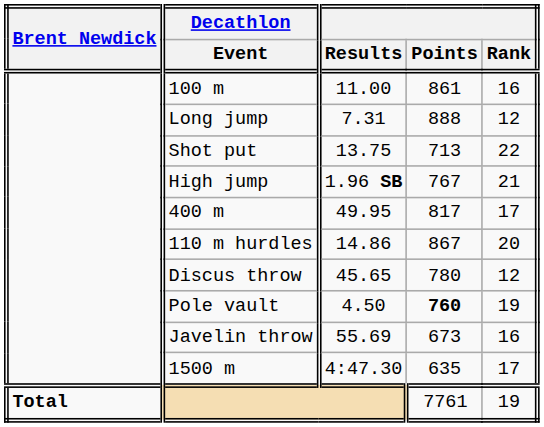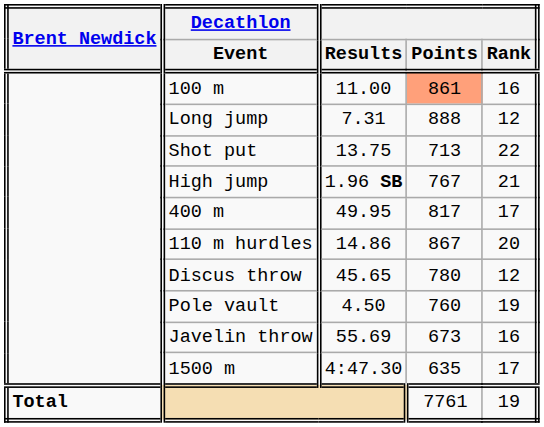(445, 88) no background -> (445, 88) lightsalmon background
(445, 306) bold -> (445, 306) normal
